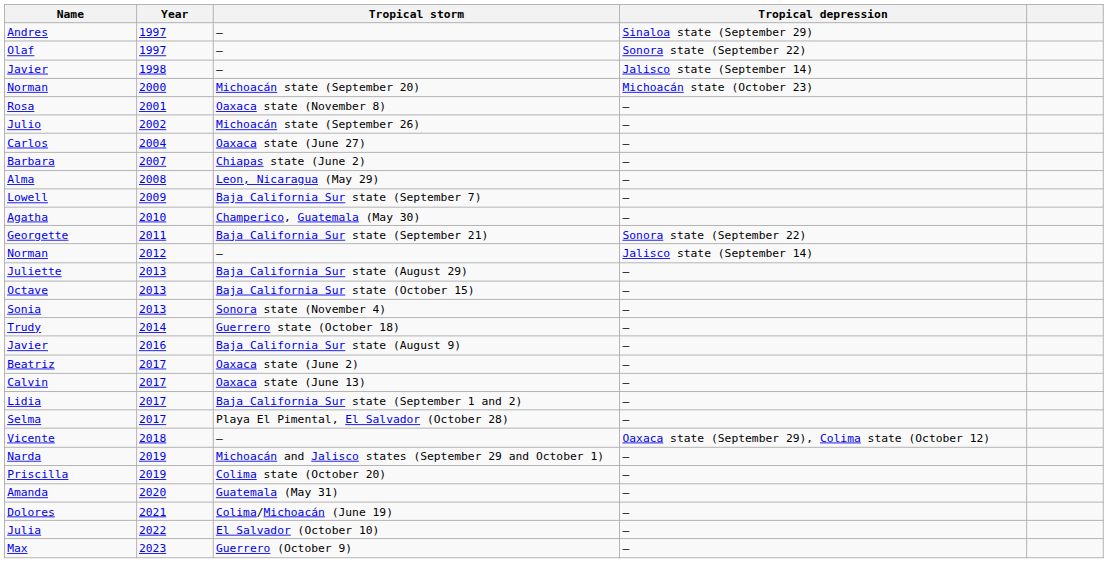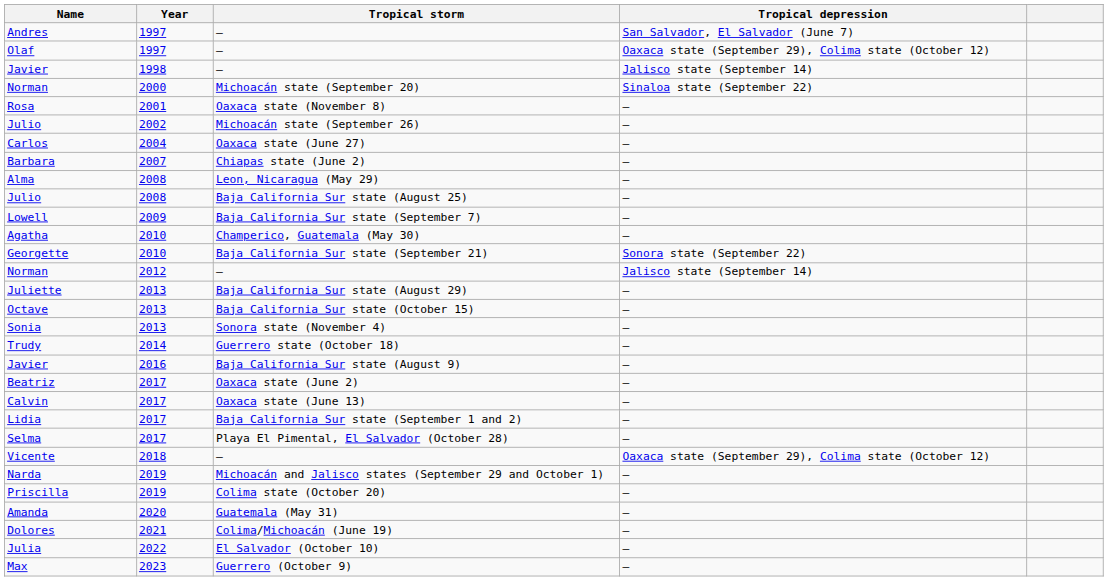(718, 32) Sinaloa state (September 29) -> (738, 32) San Salvador, El Salvador (June 7)
(714, 51) Sonora state (September 22) -> (806, 51) Oaxaca state (September 29), Colima state (October 12)
(718, 87) Michoacán state (October 23) -> (718, 87) Sinaloa state (September 22)
+ row: (24, 198)
(153, 235) 2011 -> (153, 253) 2010
